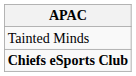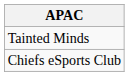(68, 60) bold -> (64, 60) normal
